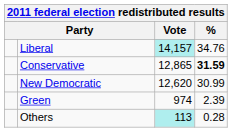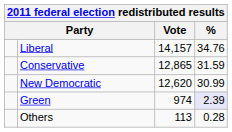(175, 48) paleturquoise background -> (175, 48) no background
(211, 65) bold -> (211, 65) normal
(214, 100) no background -> (214, 100) lavender background
(183, 118) paleturquoise background -> (183, 118) no background
